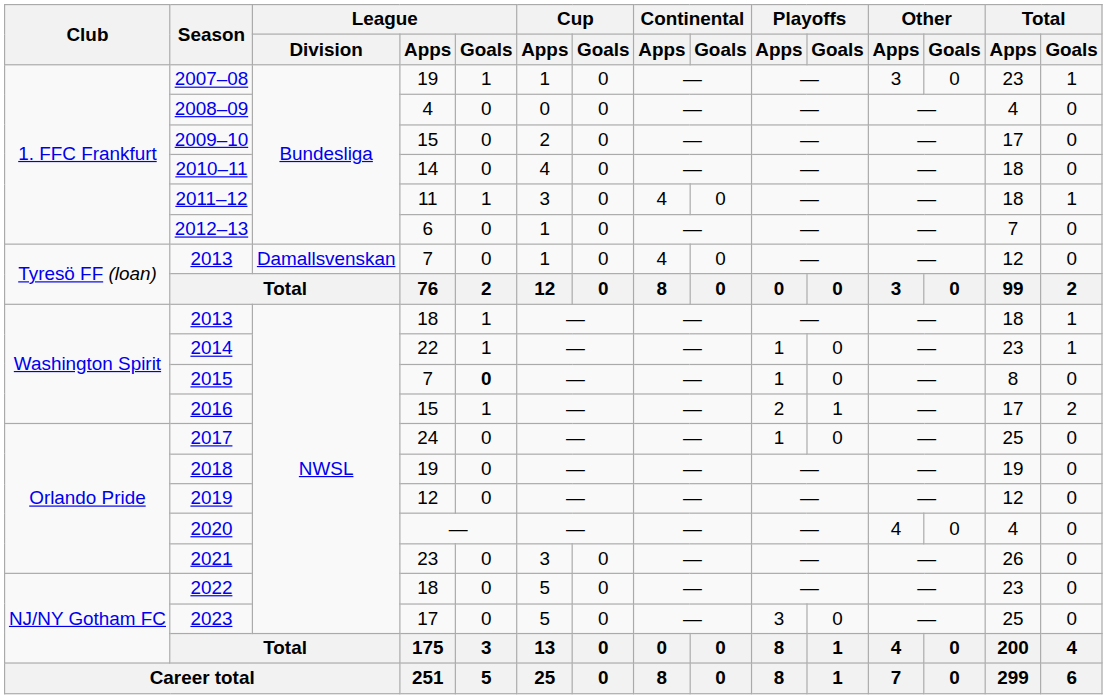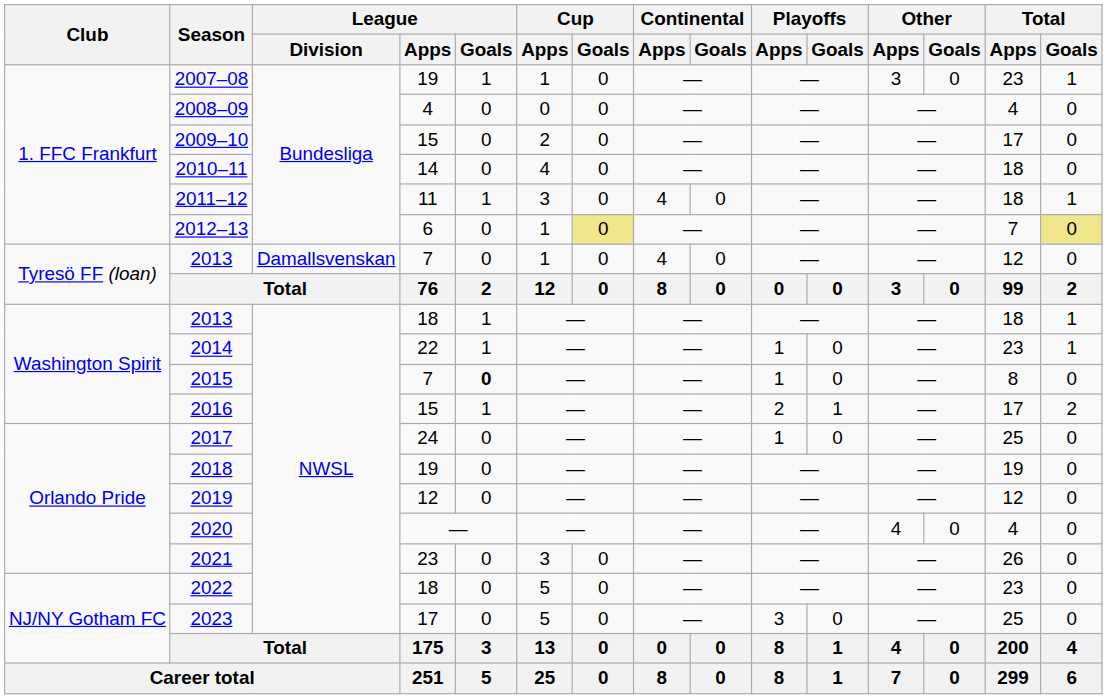(603, 229) no background -> (603, 229) khaki background
(1072, 229) no background -> (1072, 229) khaki background
